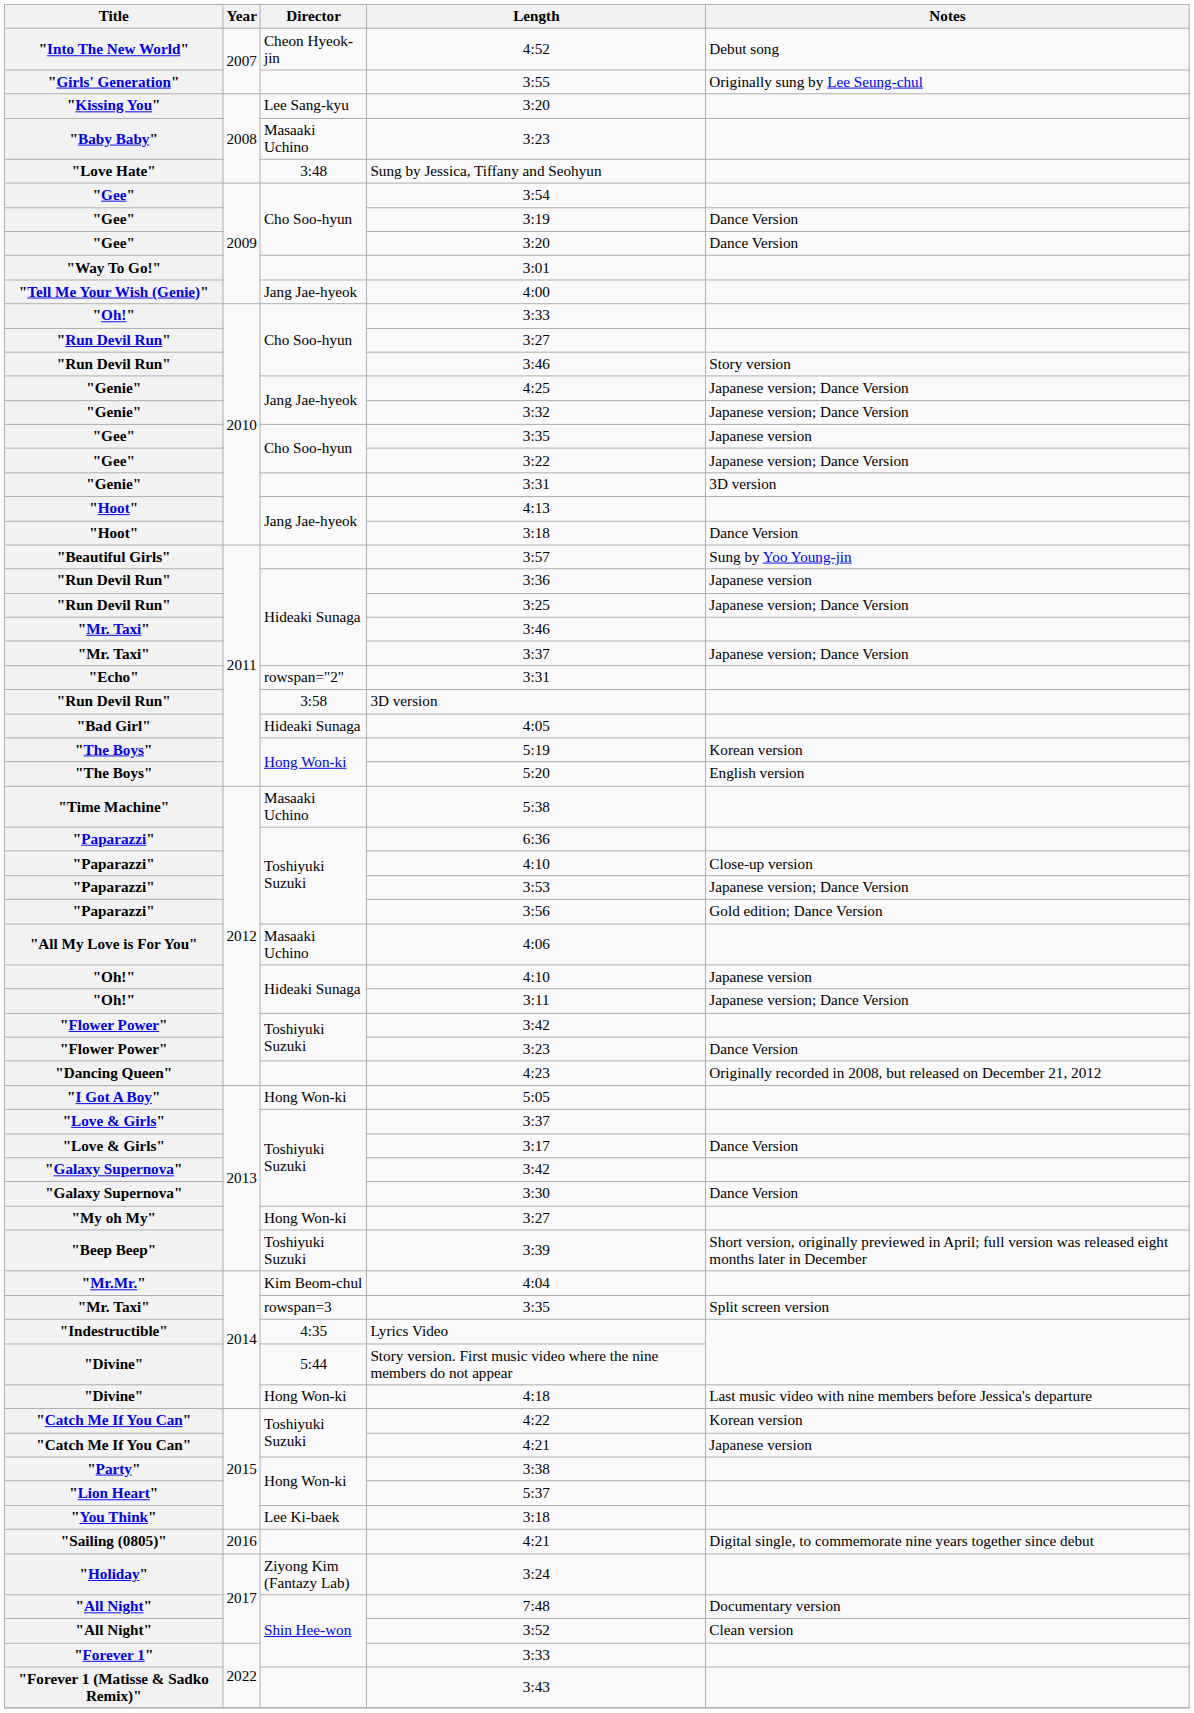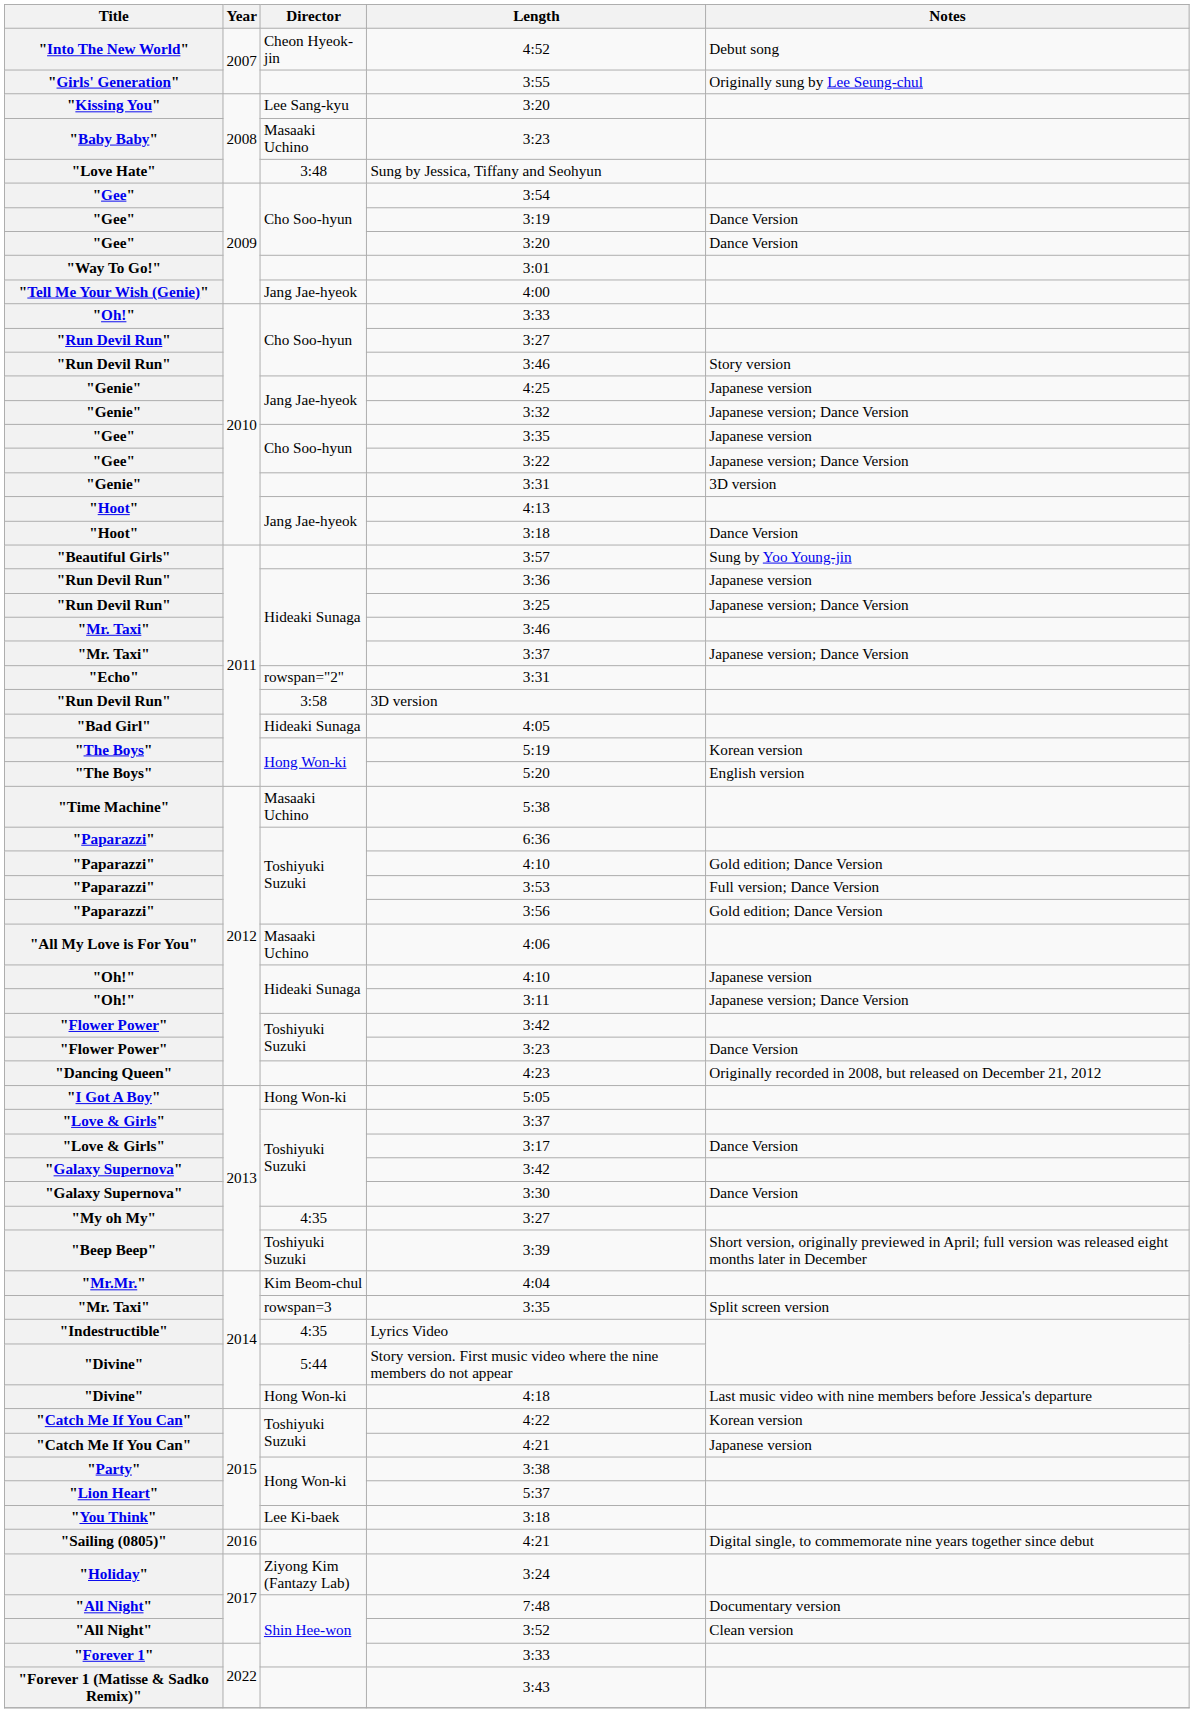(809, 388) Japanese version; Dance Version -> (761, 388) Japanese version
(761, 863) Close-up version -> (796, 863) Gold edition; Dance Version
(809, 887) Japanese version; Dance Version -> (794, 887) Full version; Dance Version
(305, 1217) Hong Won-ki -> (314, 1217) 4:35
